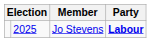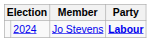(25, 29) 2025 -> (25, 29) 2024
